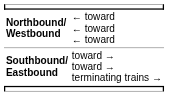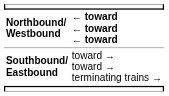(93, 28) normal -> (95, 28) bold
